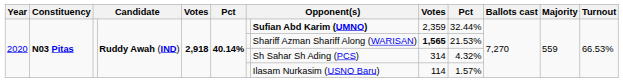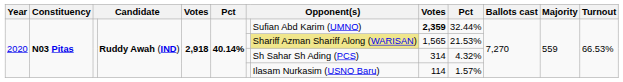(310, 26) bold -> (307, 26) normal
(434, 26) normal -> (434, 26) bold
(335, 41) no background -> (335, 41) khaki background
(434, 41) bold -> (434, 41) normal
